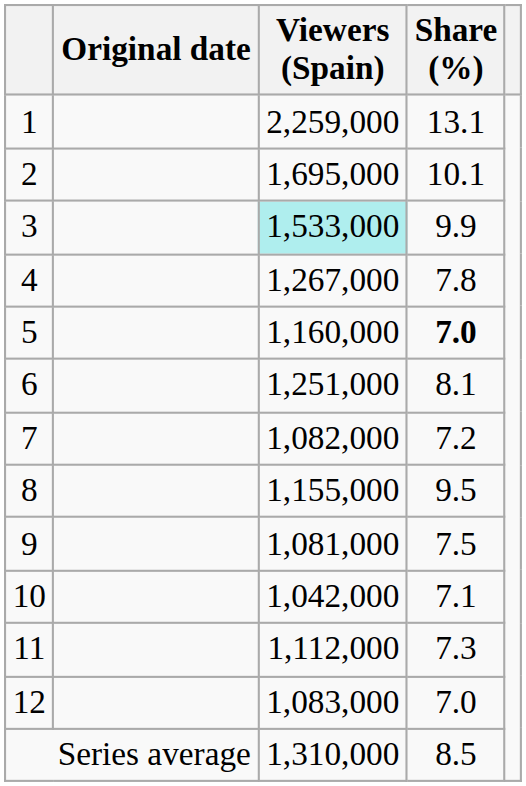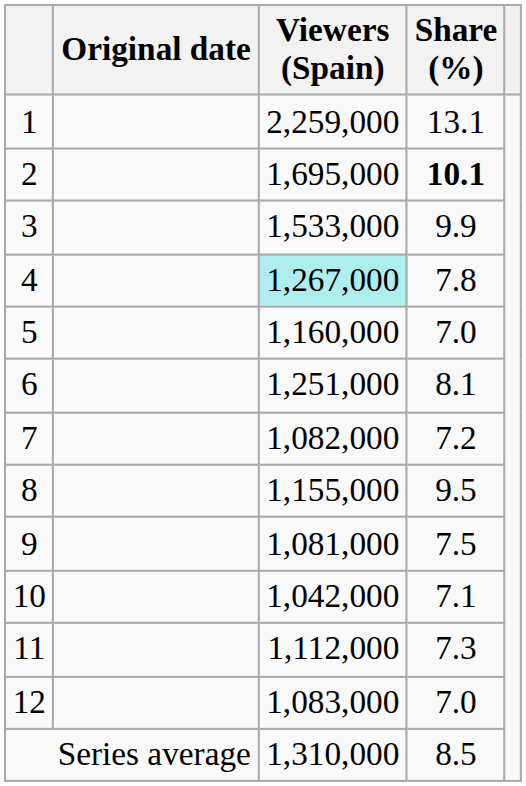(456, 173) normal -> (456, 173) bold
(333, 226) paleturquoise background -> (333, 226) no background
(333, 279) no background -> (333, 279) paleturquoise background
(456, 332) bold -> (456, 332) normal
